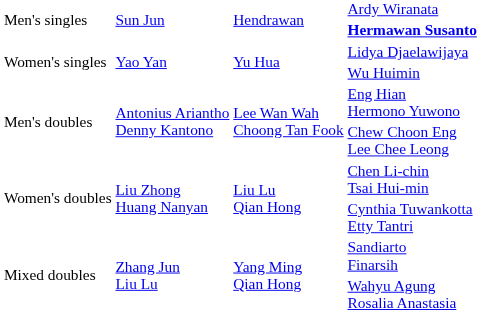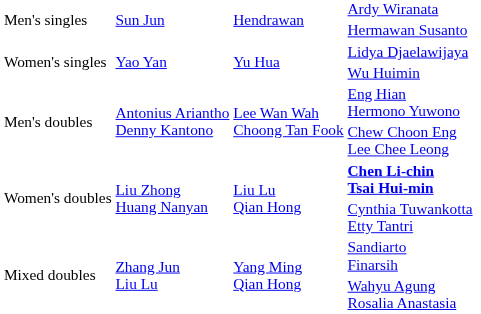(412, 30) bold -> (407, 30) normal
(388, 179) normal -> (391, 179) bold
